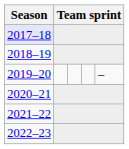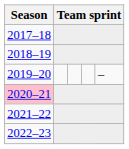(29, 34) lavender background -> (29, 34) no background
(29, 94) no background -> (29, 94) pink background
